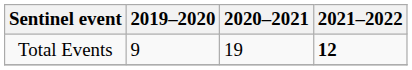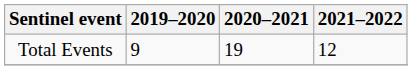(327, 49) bold -> (327, 49) normal
